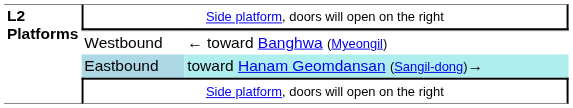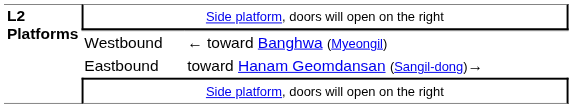(121, 66) lightblue background -> (121, 66) no background
(335, 66) paleturquoise background -> (335, 66) no background
